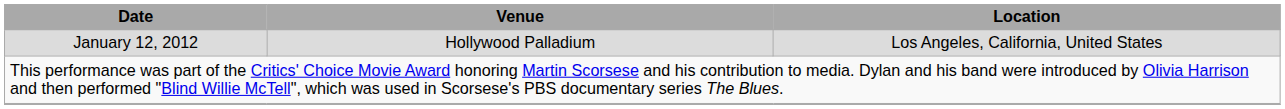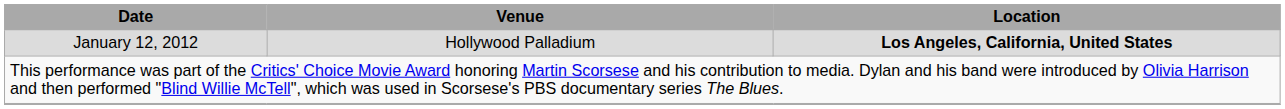(1027, 42) normal -> (1027, 42) bold
